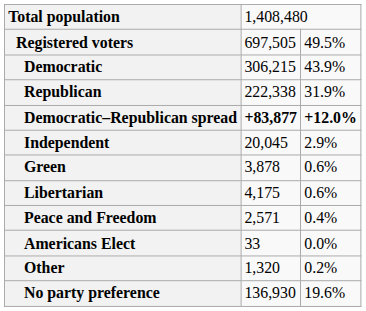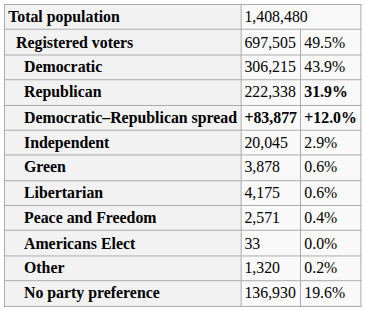(325, 92) normal -> (326, 92) bold
